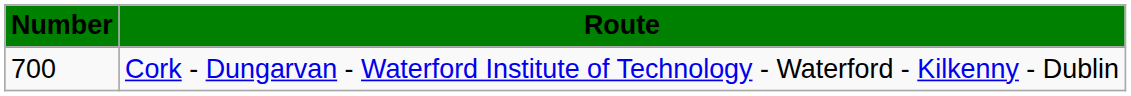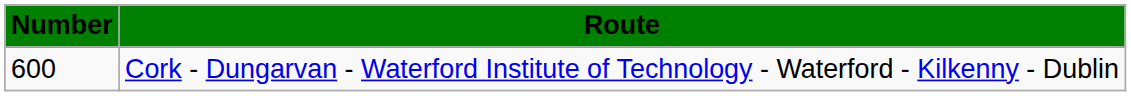(33, 68) 700 -> (33, 68) 600
